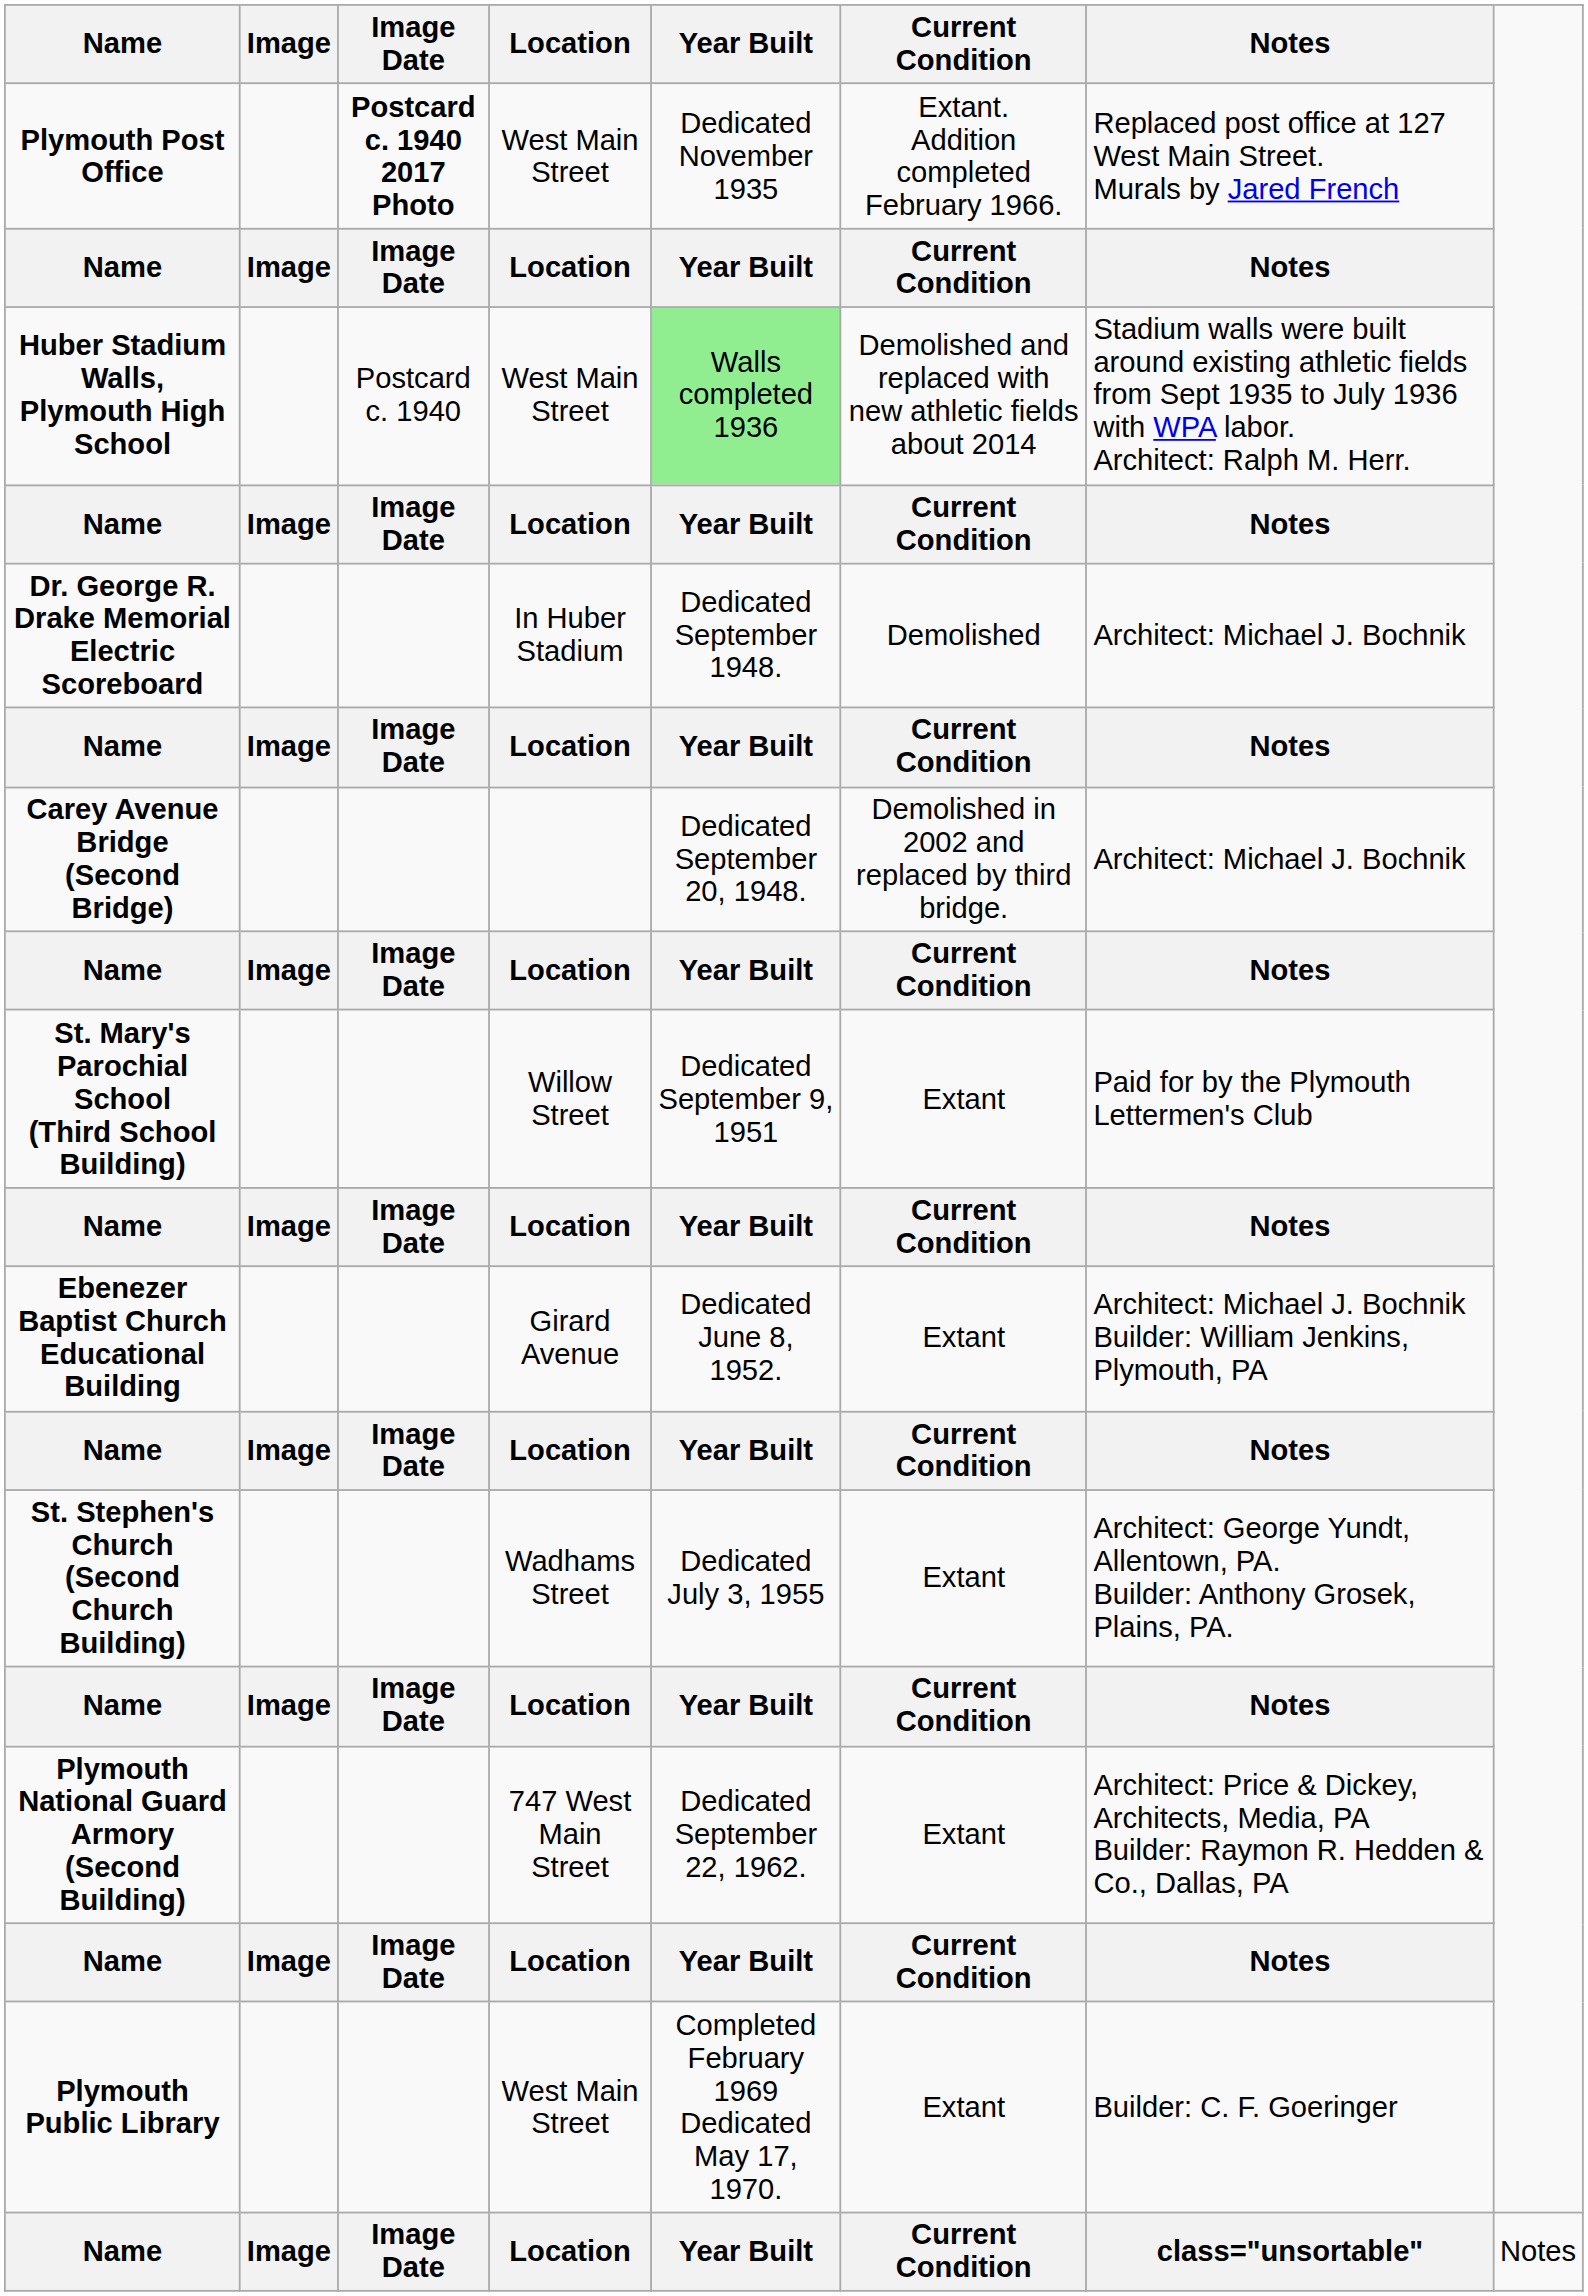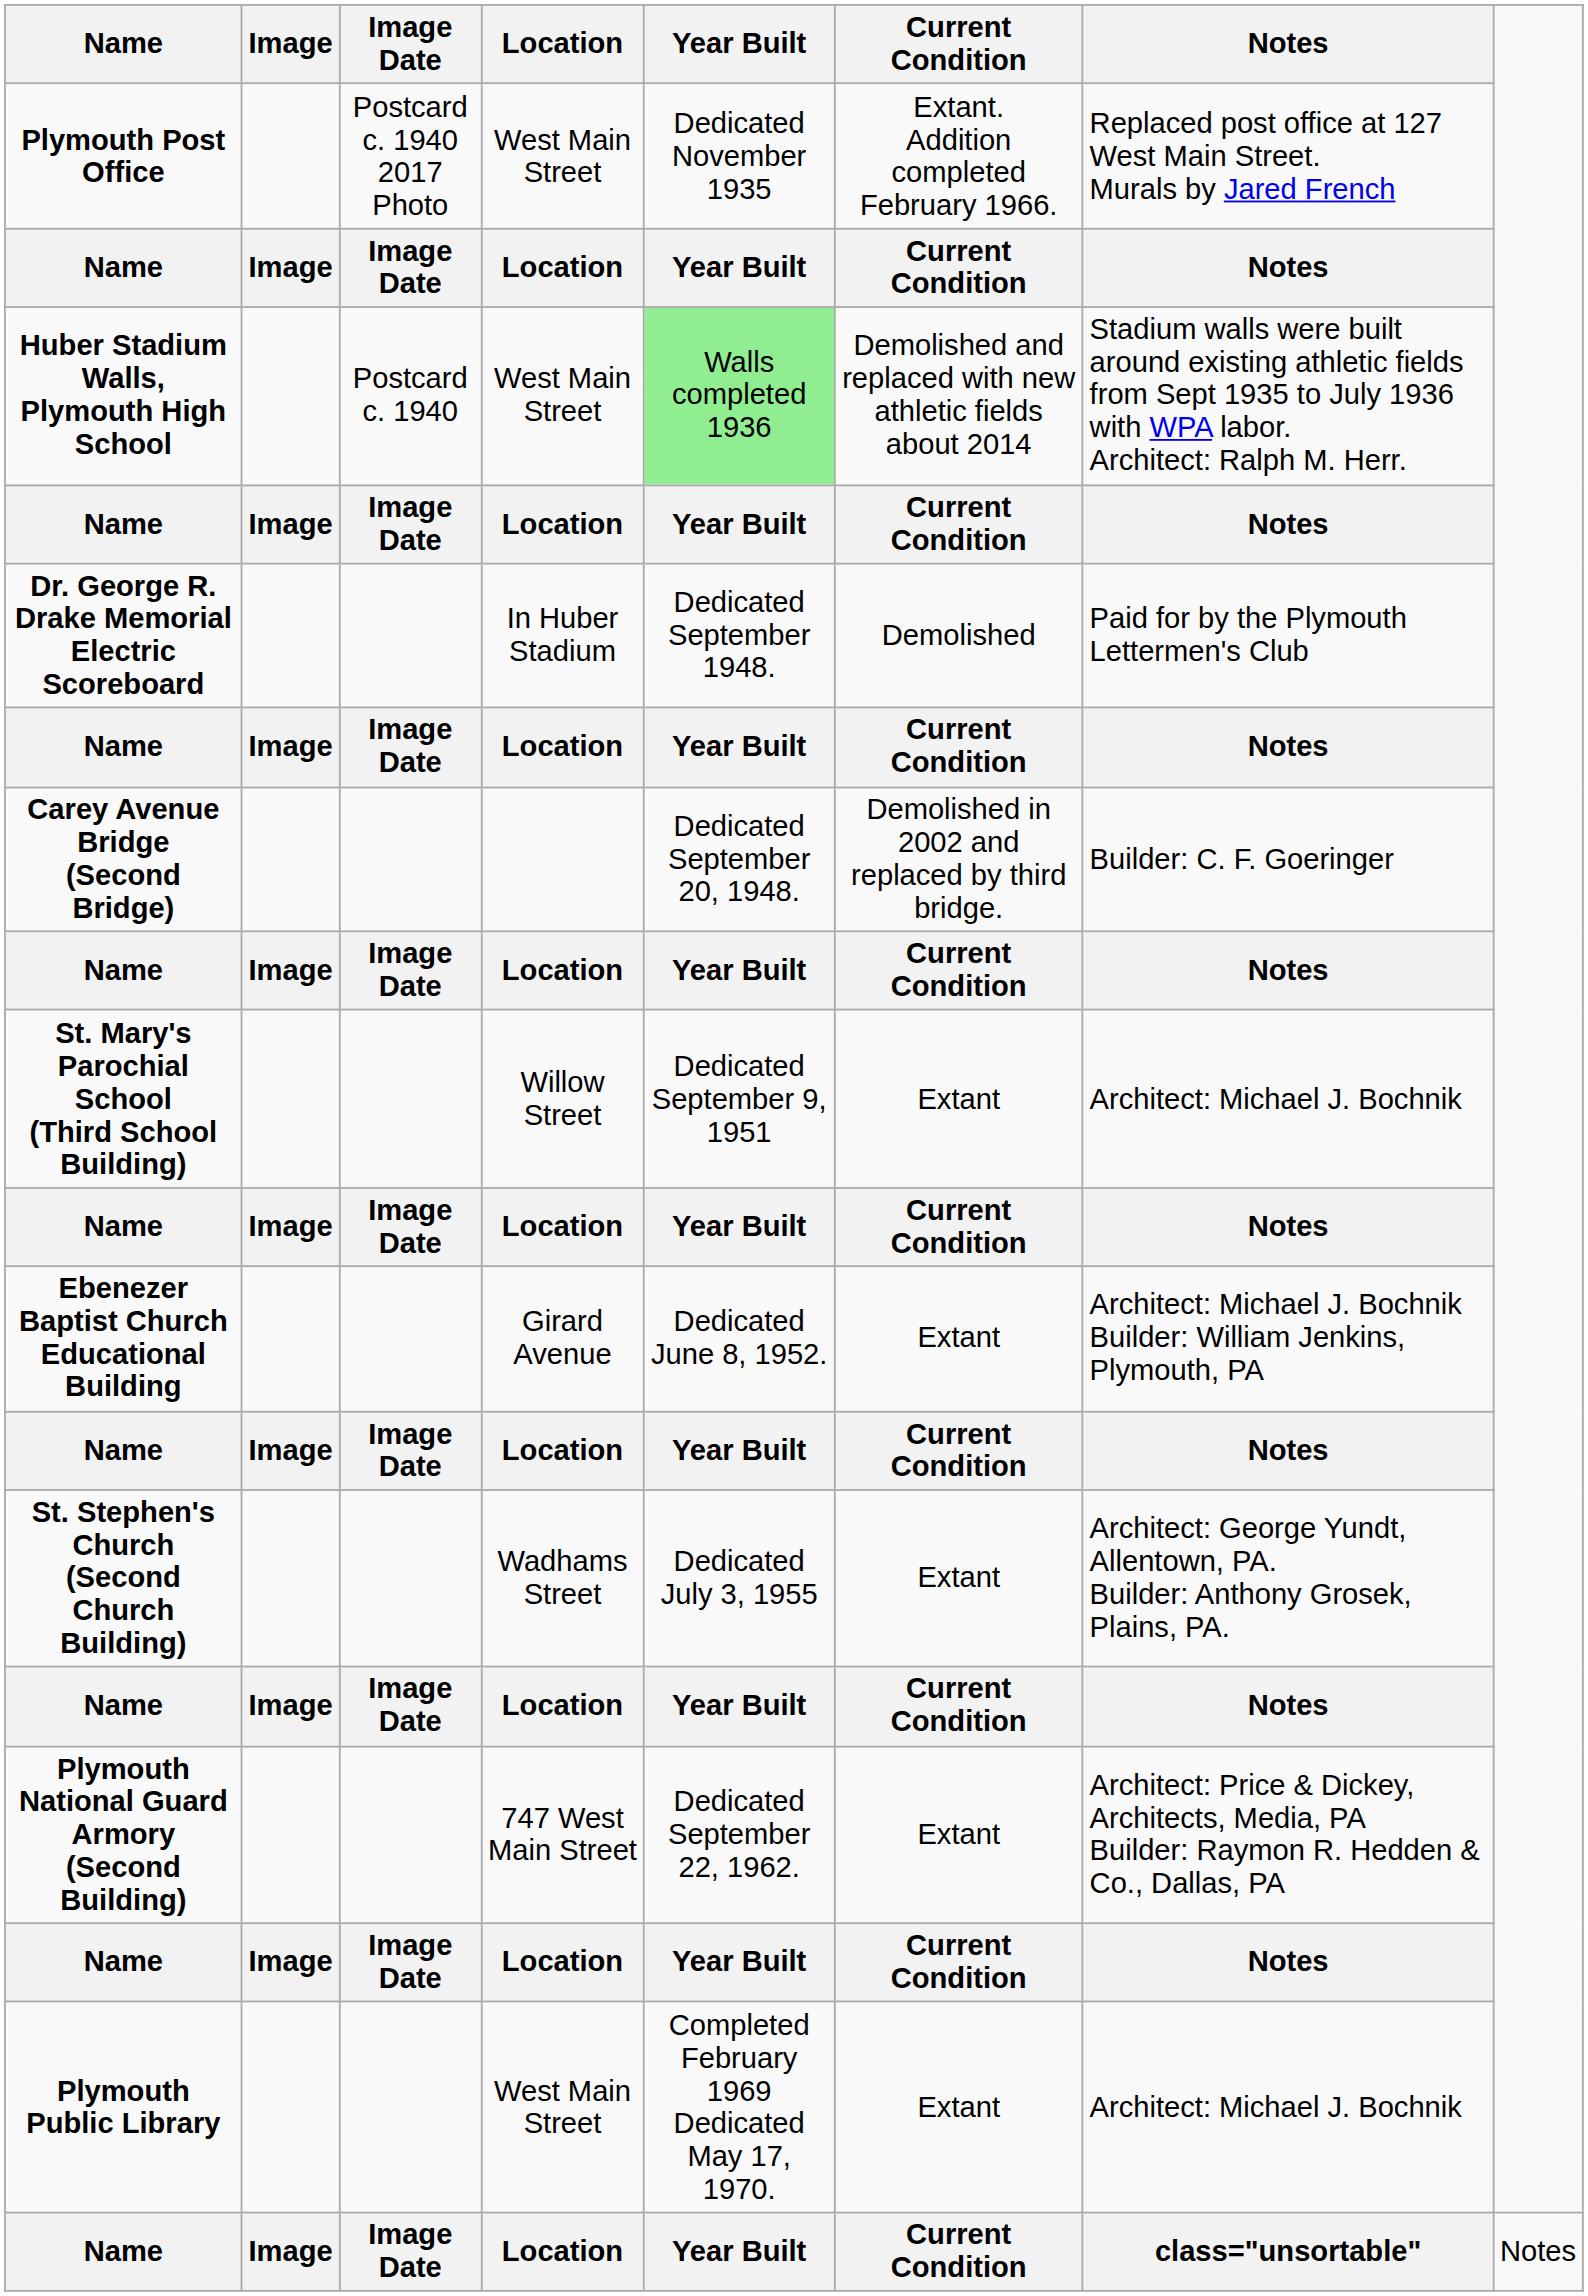(413, 155) bold -> (410, 155) normal
(1280, 635) Architect: Michael J. Bochnik -> (1248, 635) Paid for by the Plymouth Lettermen's Club
(1280, 858) Architect: Michael J. Bochnik -> (1242, 858) Builder: C. F. Goeringer
(1252, 1098) Paid for by the Plymouth Lettermen's Club -> (1276, 1098) Architect: Michael J. Bochnik
(1246, 2106) Builder: C. F. Goeringer -> (1276, 2106) Architect: Michael J. Bochnik
